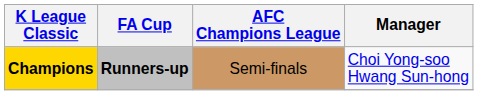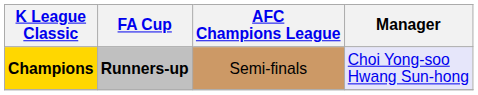(408, 68) no background -> (408, 68) lavender background
